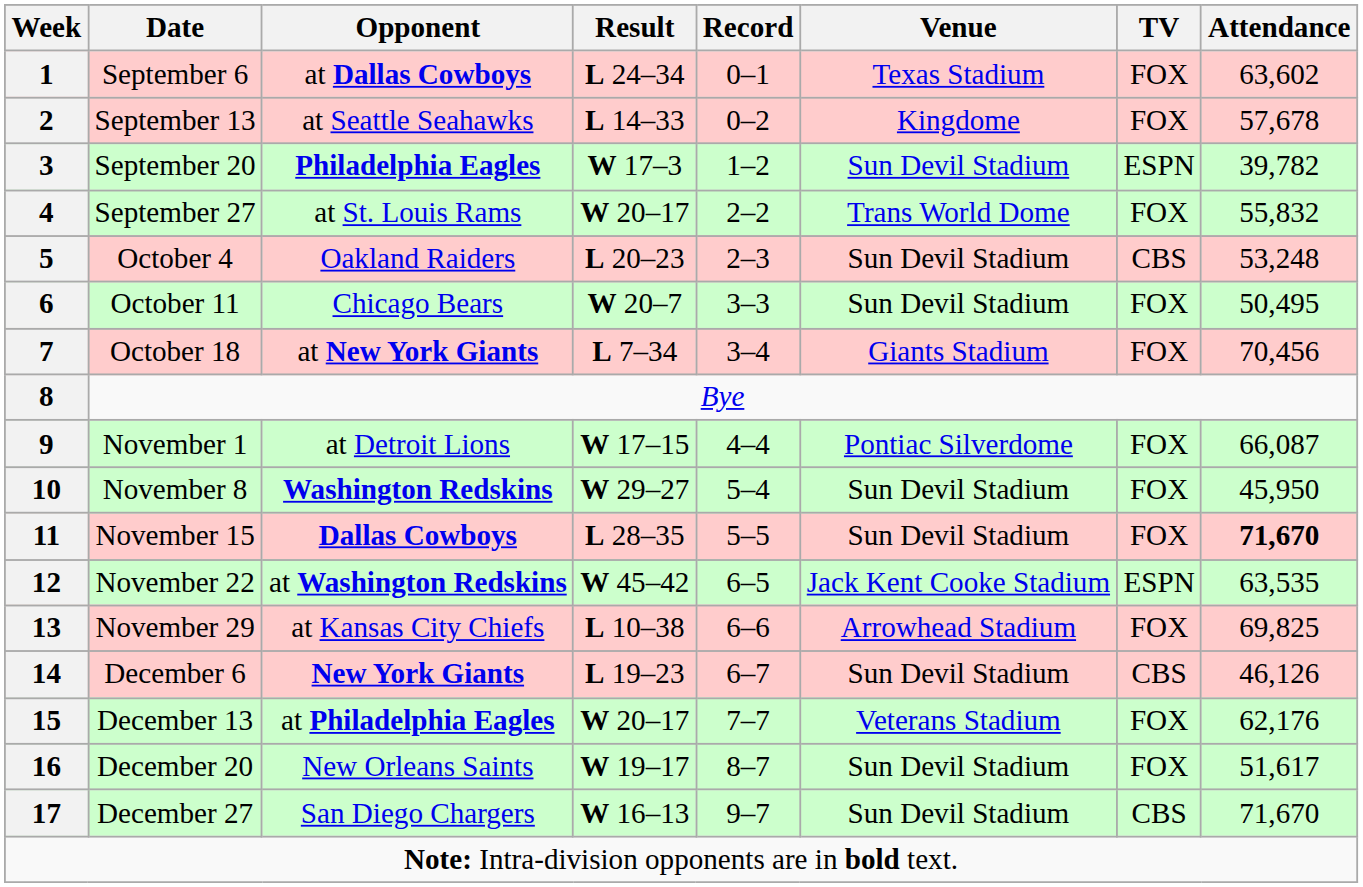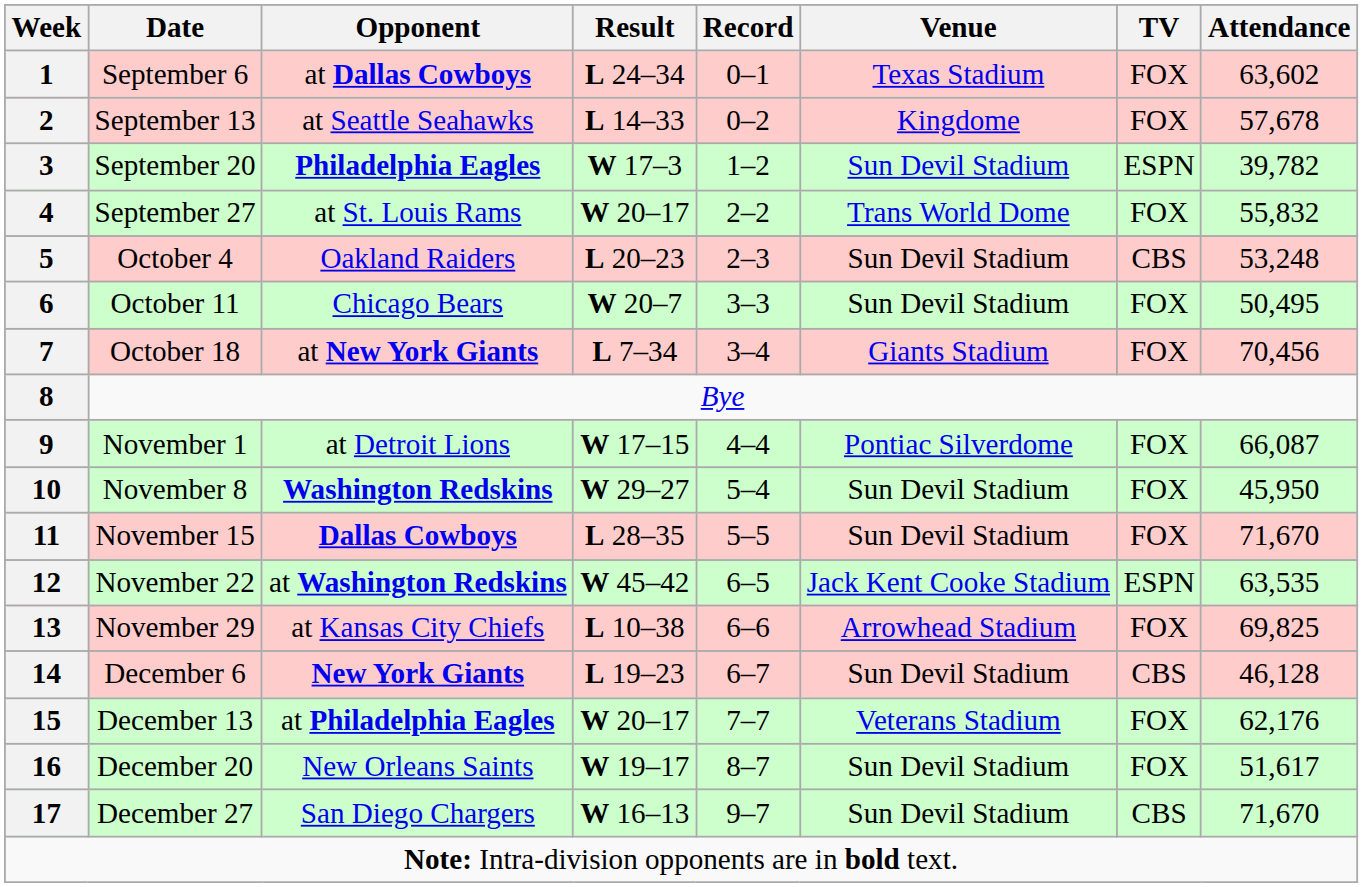(1279, 535) bold -> (1279, 535) normal
(1279, 674) 46,126 -> (1279, 674) 46,128
